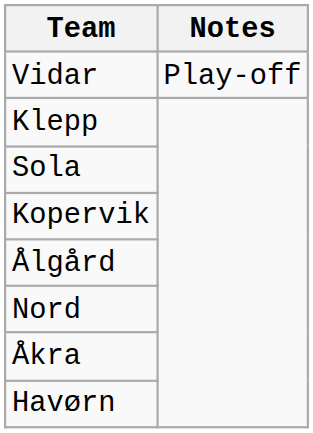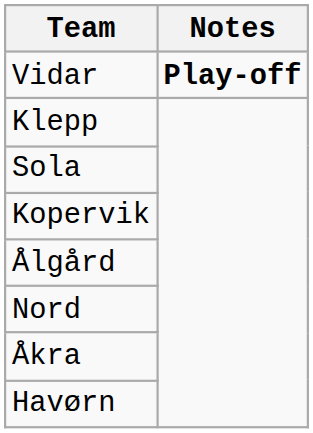(233, 75) normal -> (233, 75) bold
